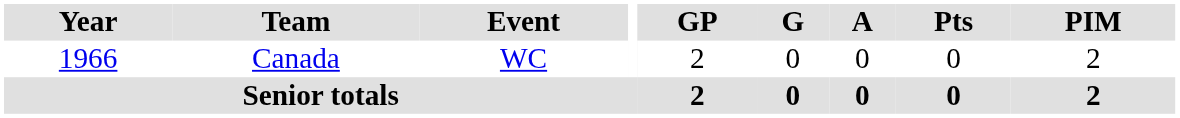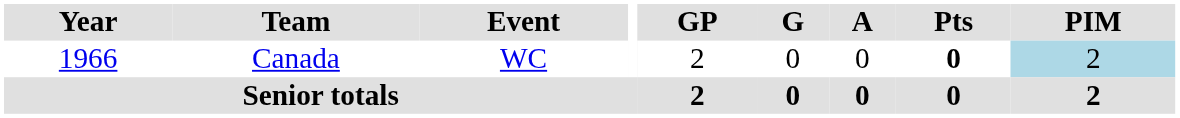(954, 58) normal -> (954, 58) bold
(1093, 58) no background -> (1093, 58) lightblue background
